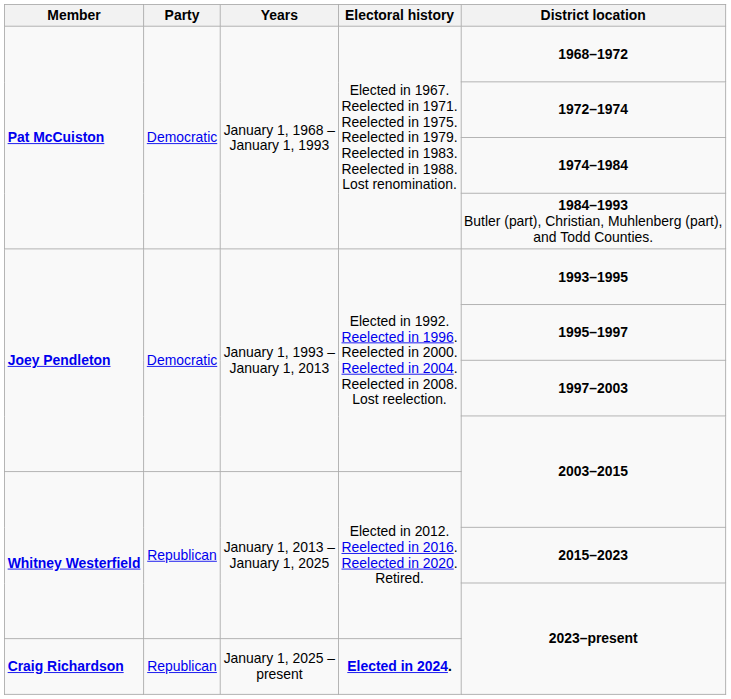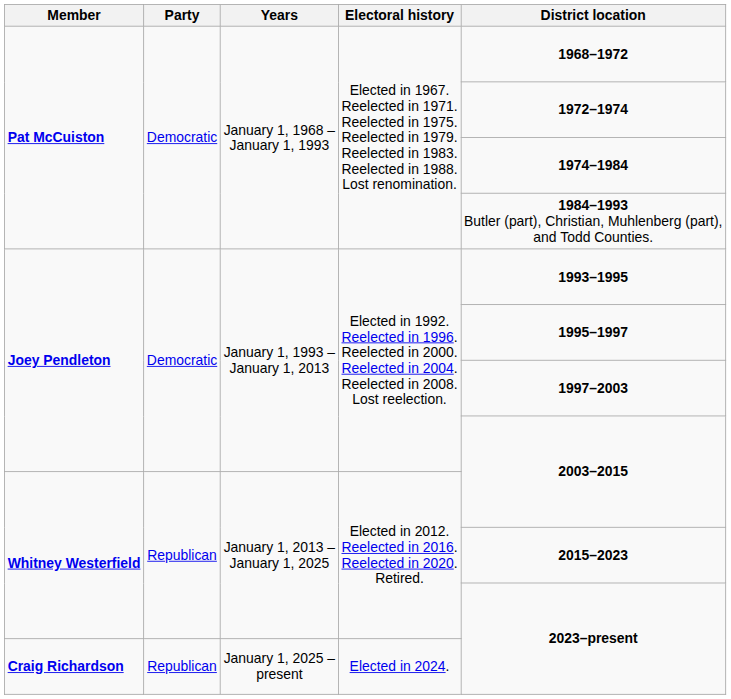(400, 666) bold -> (400, 666) normal
